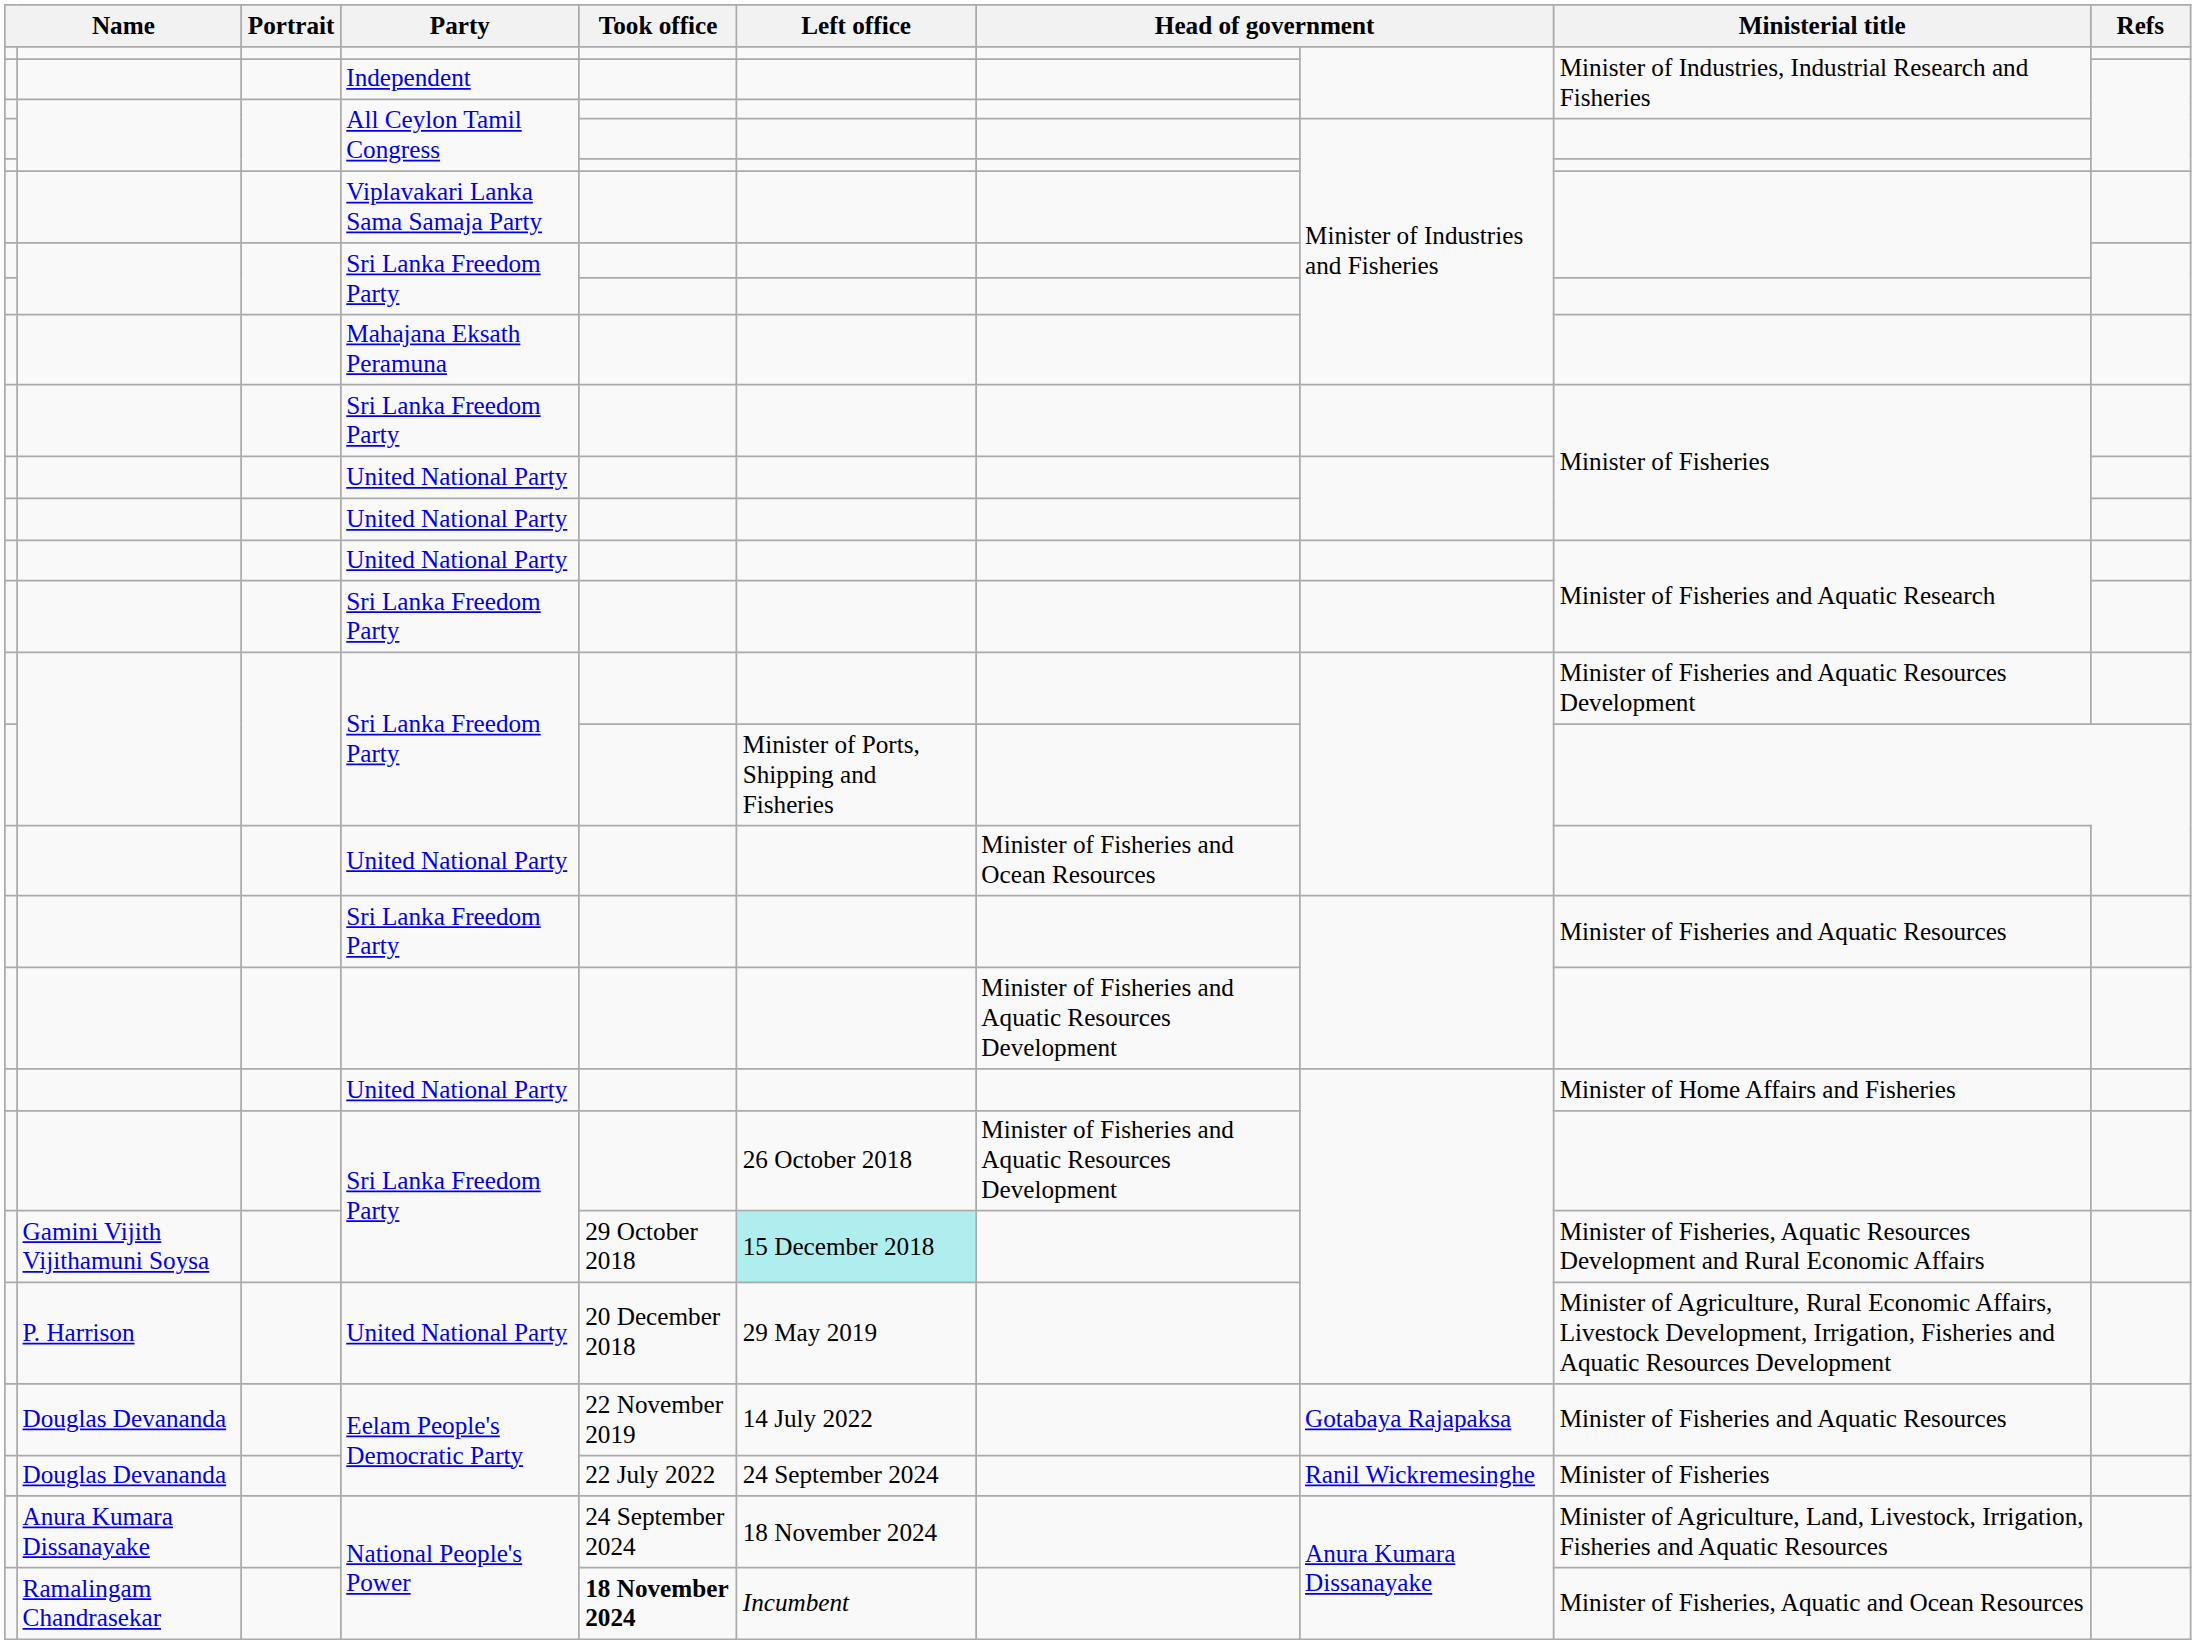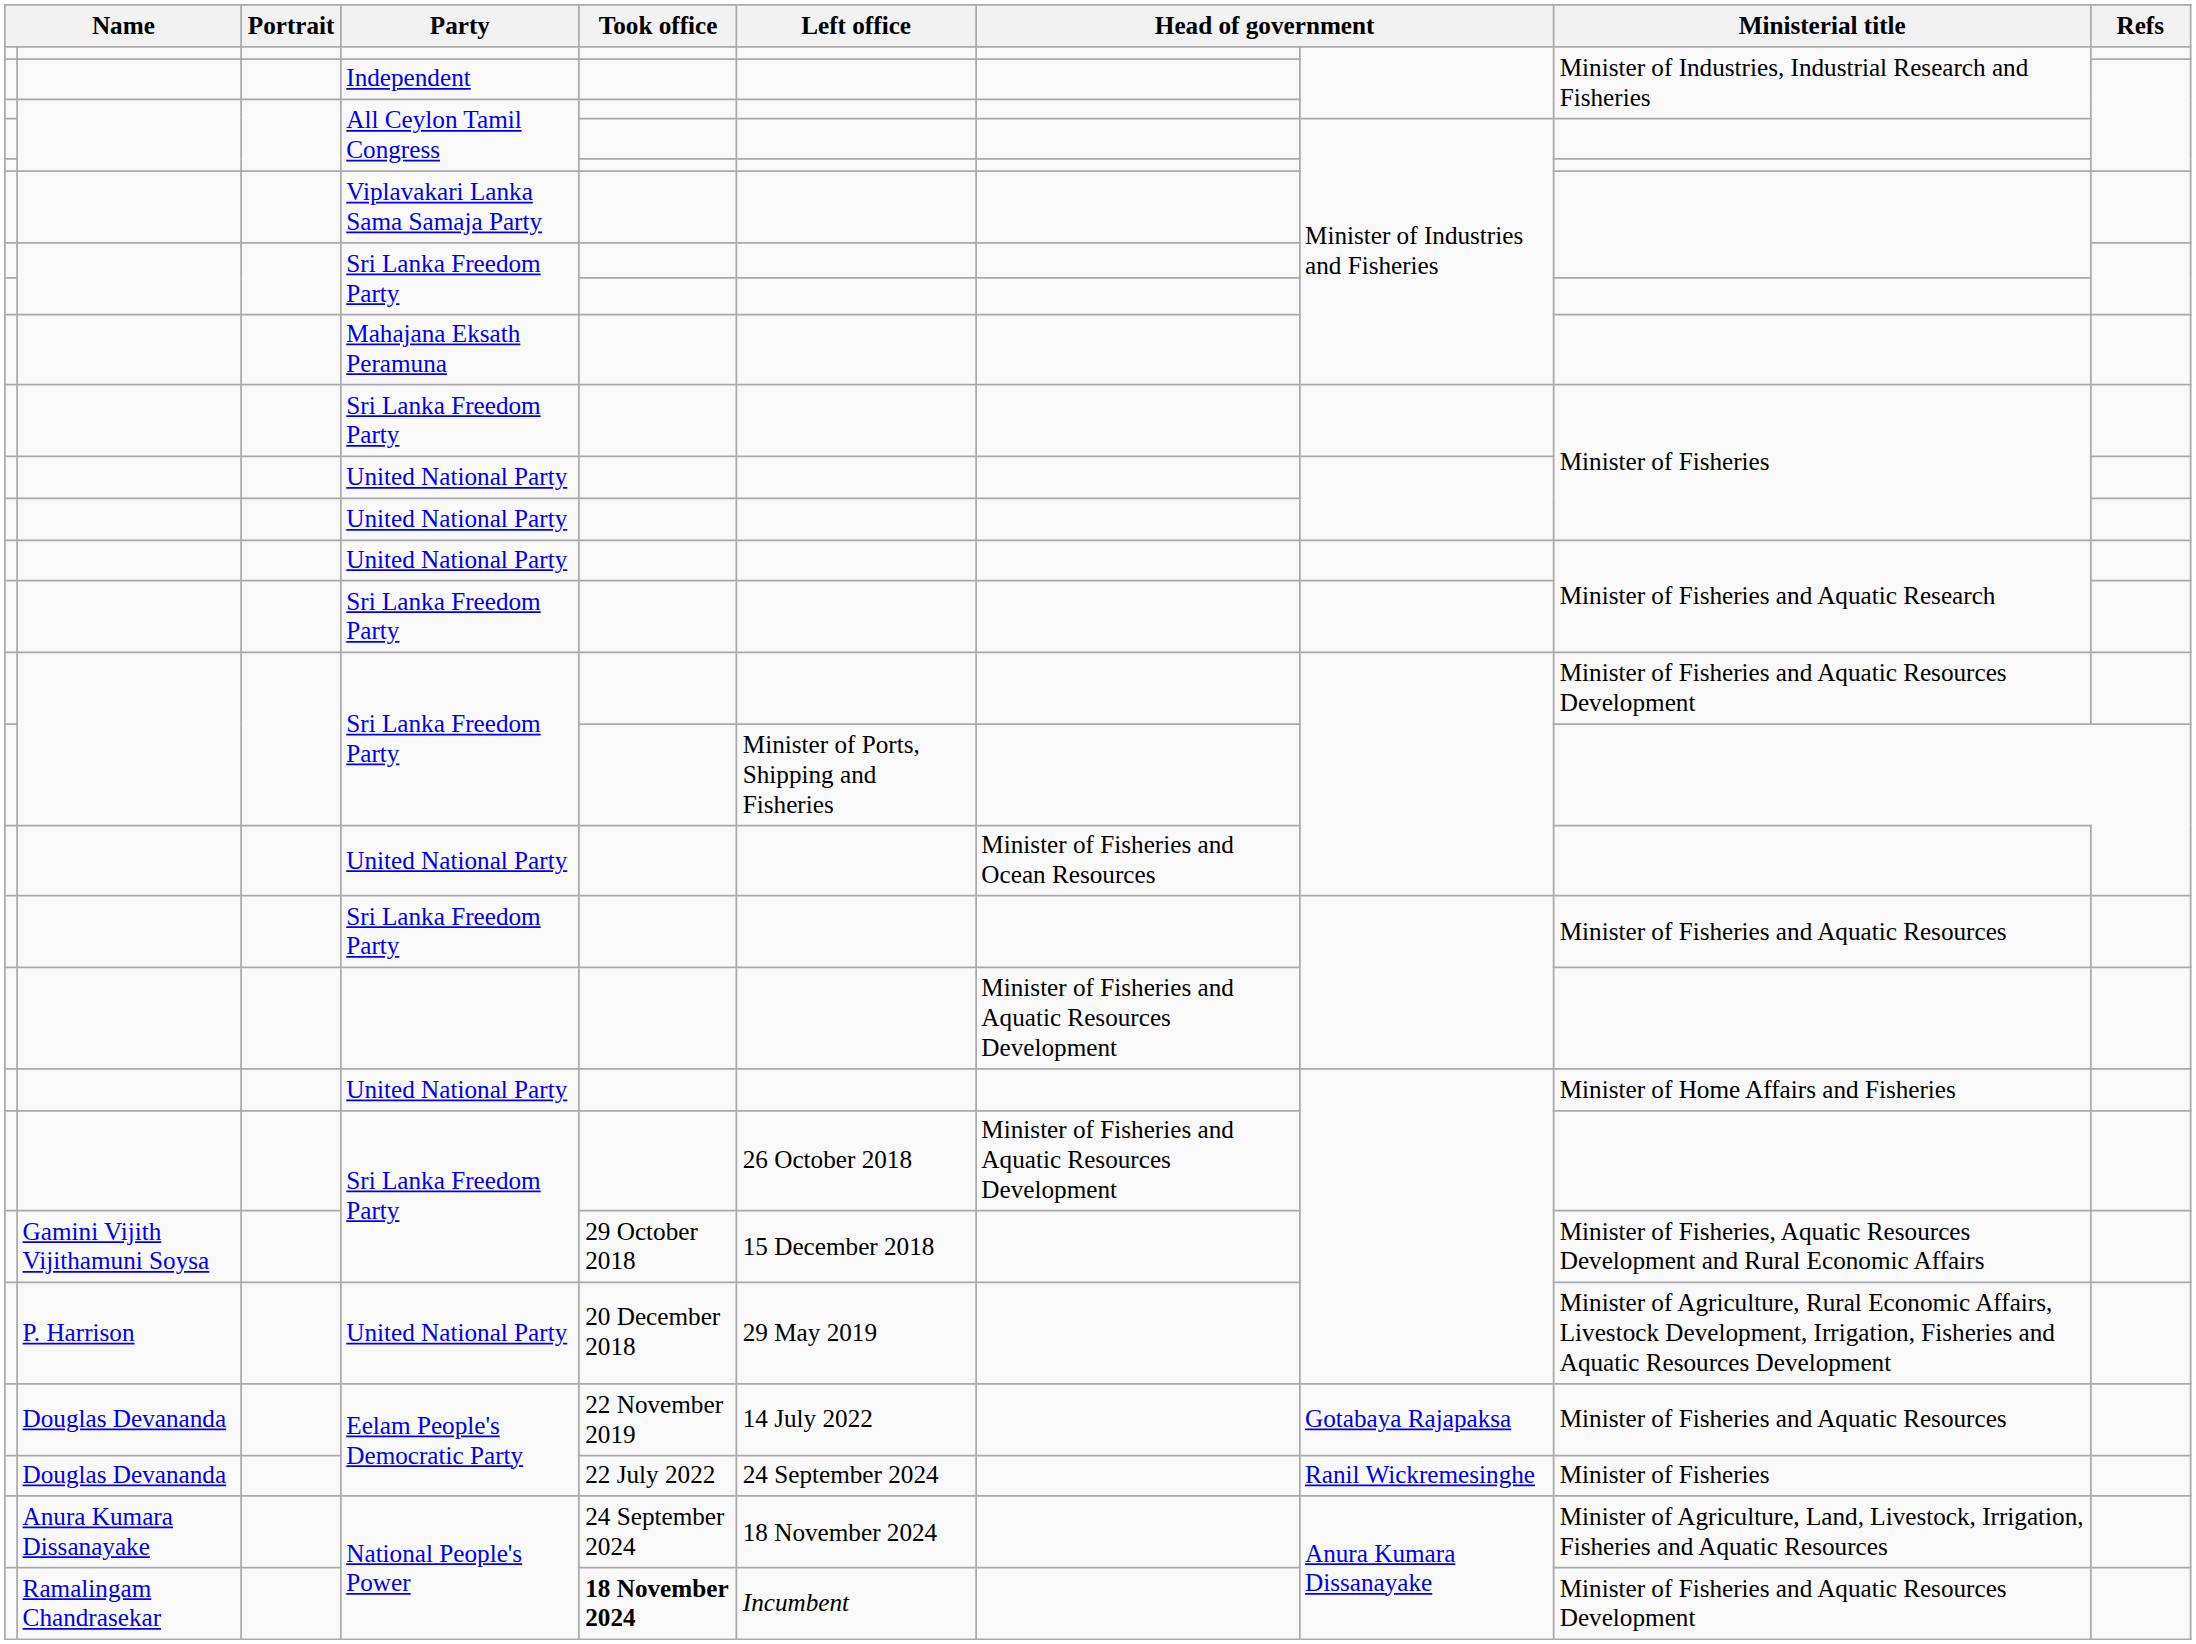(839, 1246) paleturquoise background -> (839, 1246) no background
(1822, 1603) Minister of Fisheries, Aquatic and Ocean Resources -> (1783, 1603) Minister of Fisheries and Aquatic Resources Development
